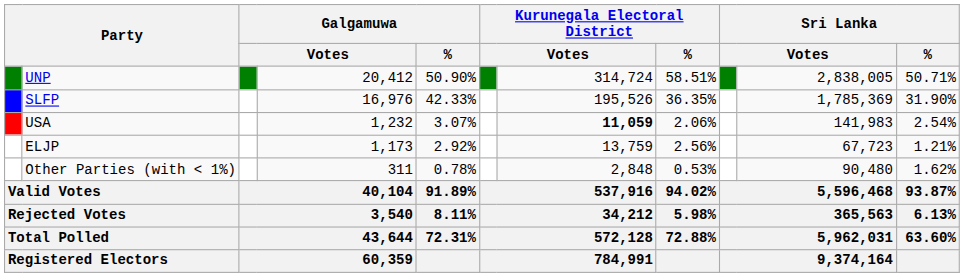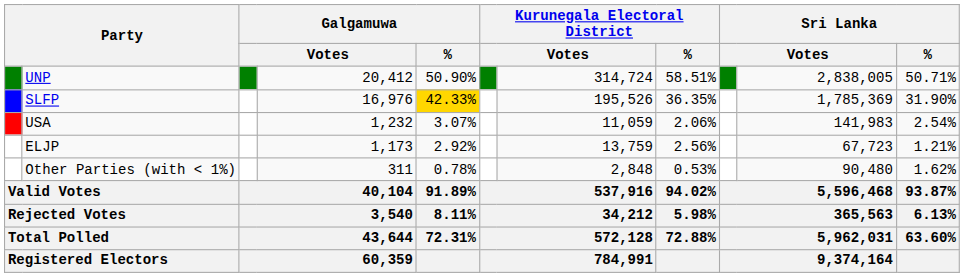(451, 101) no background -> (451, 101) gold background
(628, 124) bold -> (628, 124) normal
